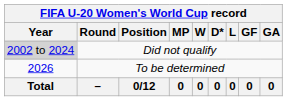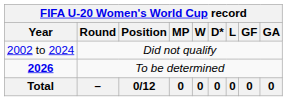(41, 50) lightgrey background -> (41, 50) no background
(41, 68) normal -> (41, 68) bold
